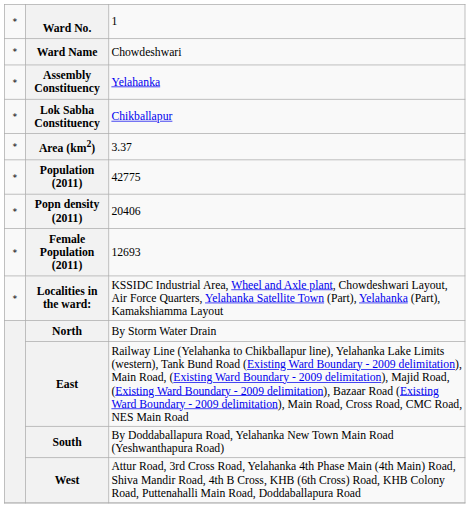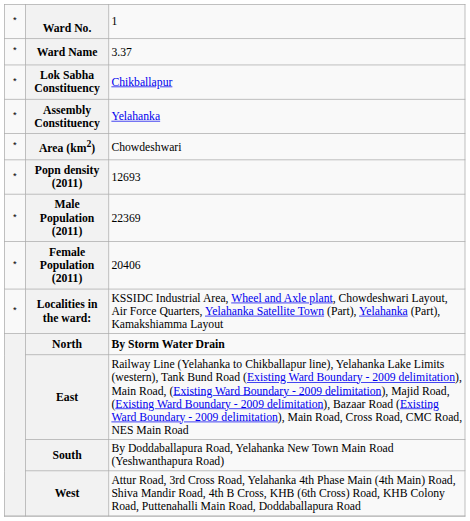(146, 51) Chowdeshwari -> (122, 51) 3.37
rows swapped: (67, 82) <-> (67, 116)
(122, 146) 3.37 -> (146, 146) Chowdeshwari
- row: (67, 177)
(126, 211) 20406 -> (126, 177) 12693
+ row: (67, 218)
(126, 252) 12693 -> (126, 265) 20406
(164, 331) normal -> (168, 344) bold
